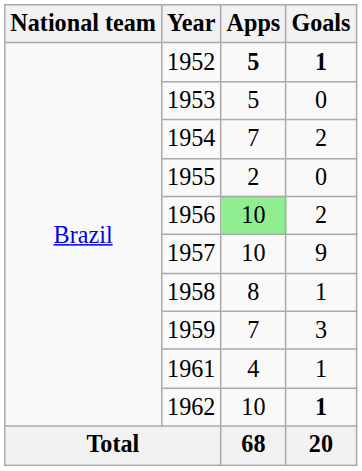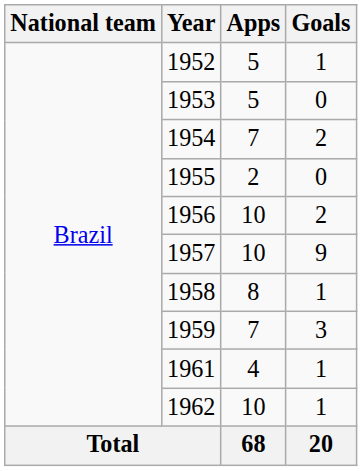(253, 61) bold -> (253, 61) normal
(321, 61) bold -> (321, 61) normal
(253, 215) lightgreen background -> (253, 215) no background
(321, 406) bold -> (321, 406) normal
